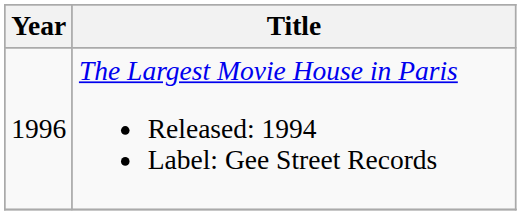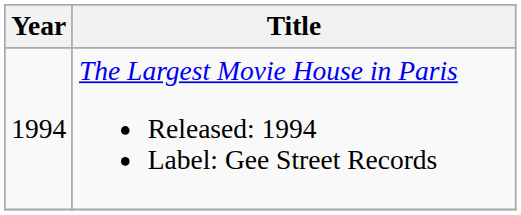(39, 128) 1996 -> (39, 128) 1994
